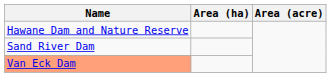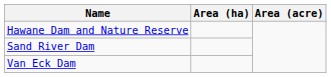(41, 64) lightsalmon background -> (41, 64) no background
